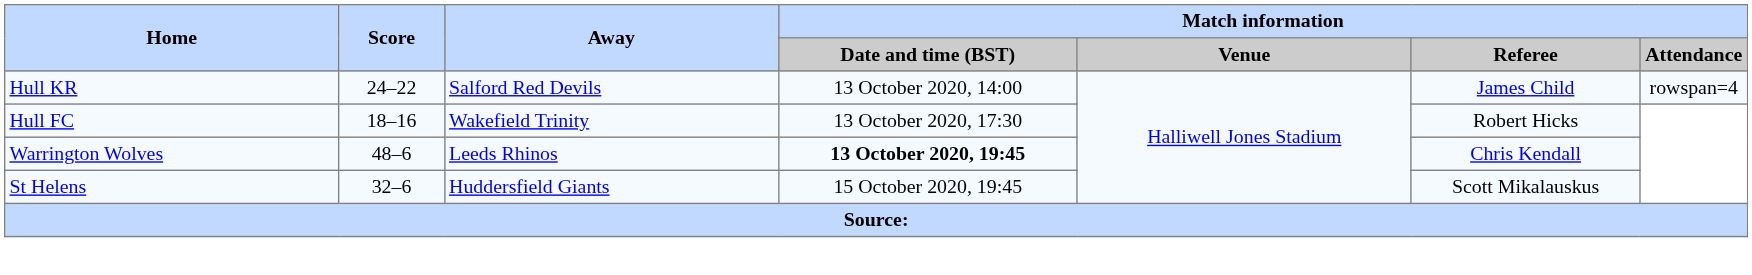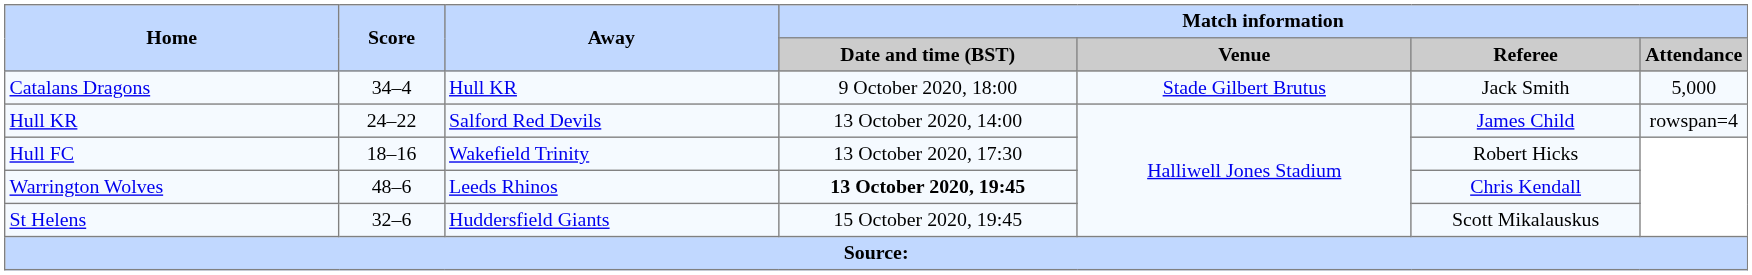+ row: (80, 87)
